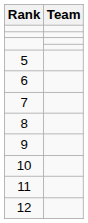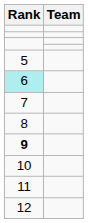(24, 81) no background -> (24, 81) paleturquoise background
(24, 144) normal -> (24, 144) bold
